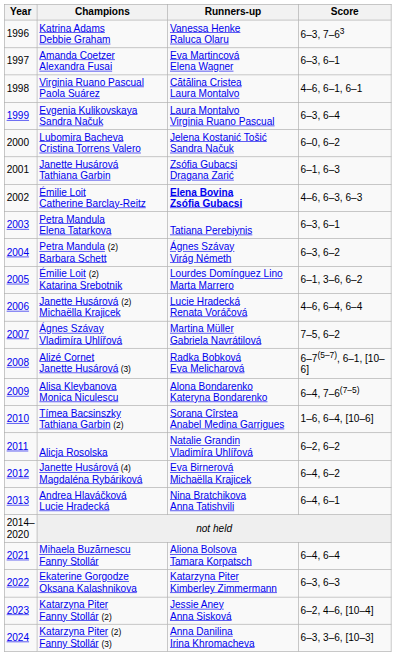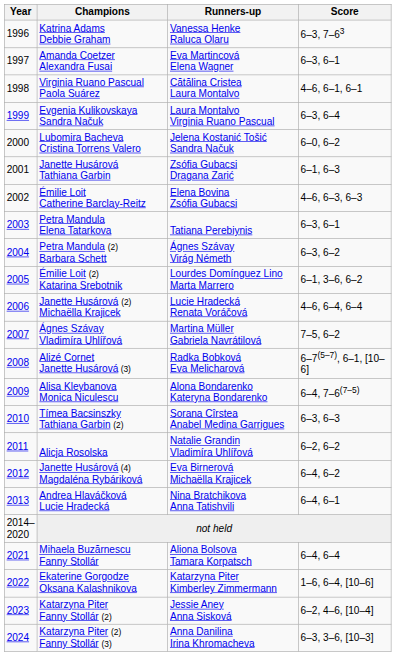(206, 198) bold -> (204, 198) normal
(337, 419) 1–6, 6–4, [10–6] -> (320, 419) 6–3, 6–3
(320, 583) 6–3, 6–3 -> (337, 583) 1–6, 6–4, [10–6]
